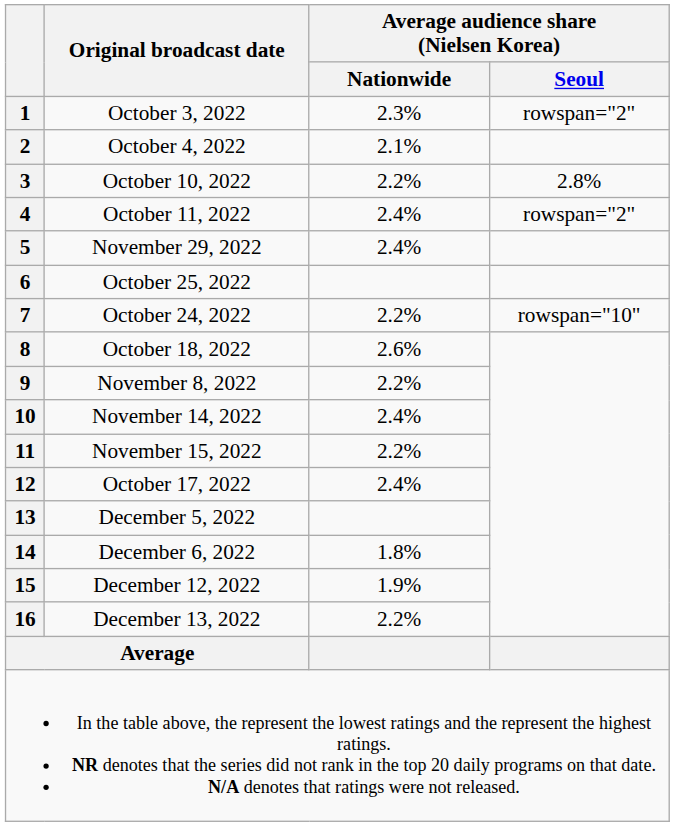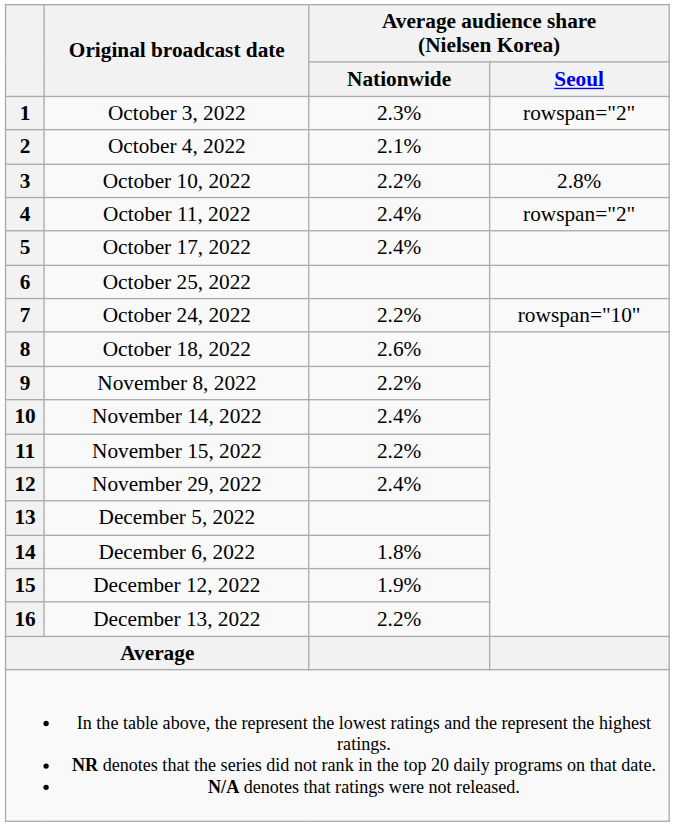(177, 247) November 29, 2022 -> (177, 247) October 17, 2022
(177, 484) October 17, 2022 -> (177, 484) November 29, 2022
